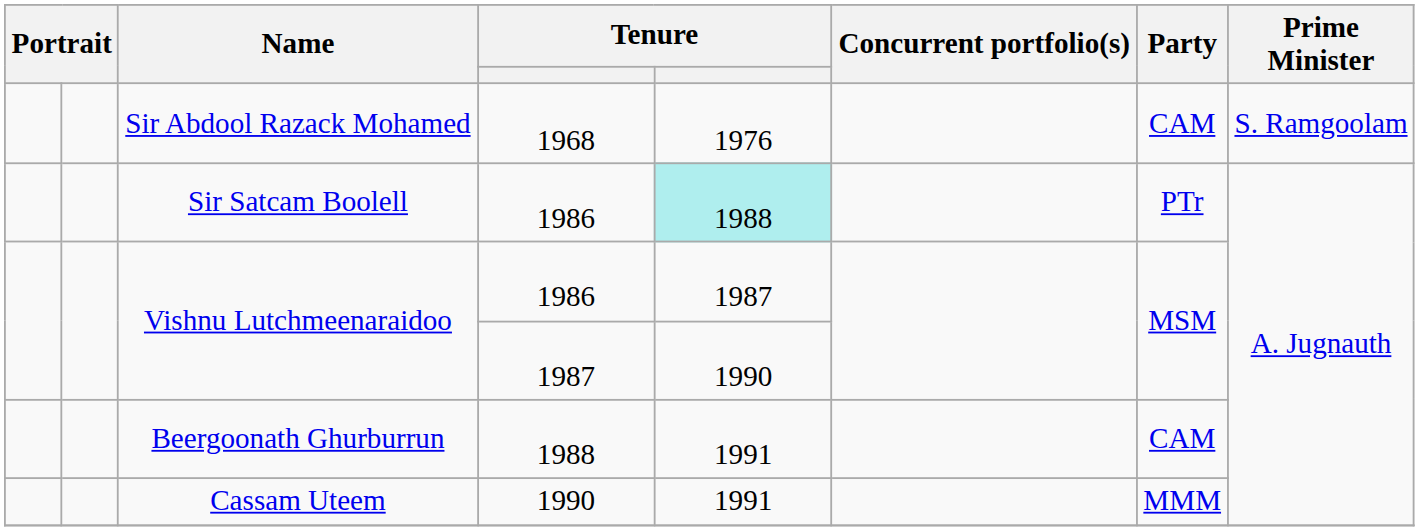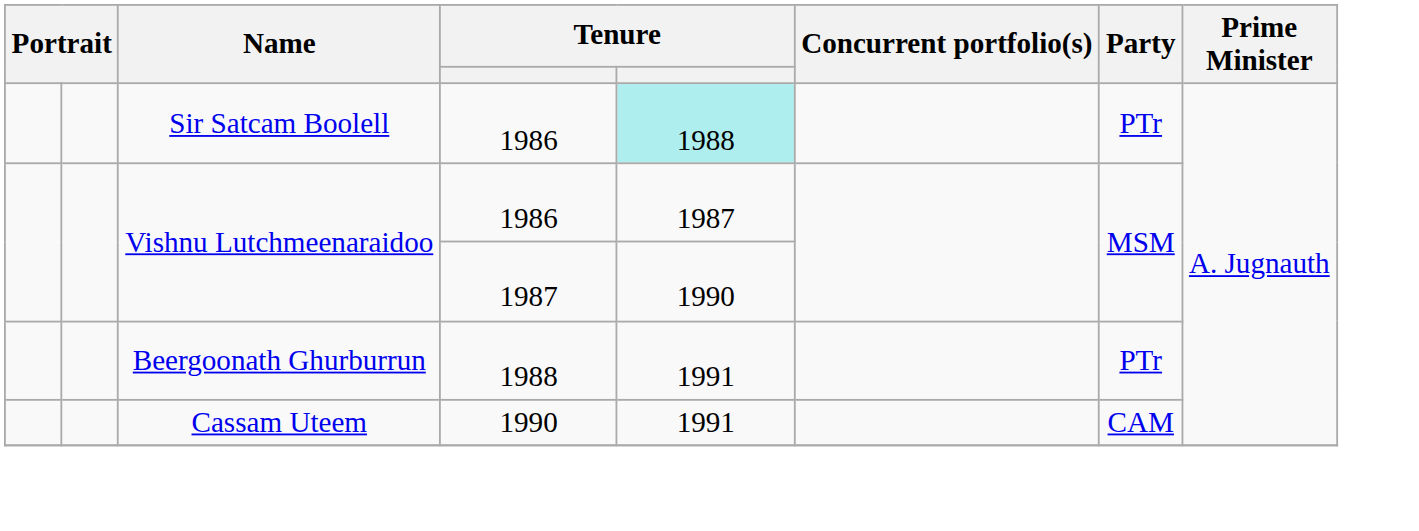- row: (298, 122)
(1182, 438) CAM -> (1141, 359) PTr
(1182, 501) MMM -> (1141, 422) CAM
